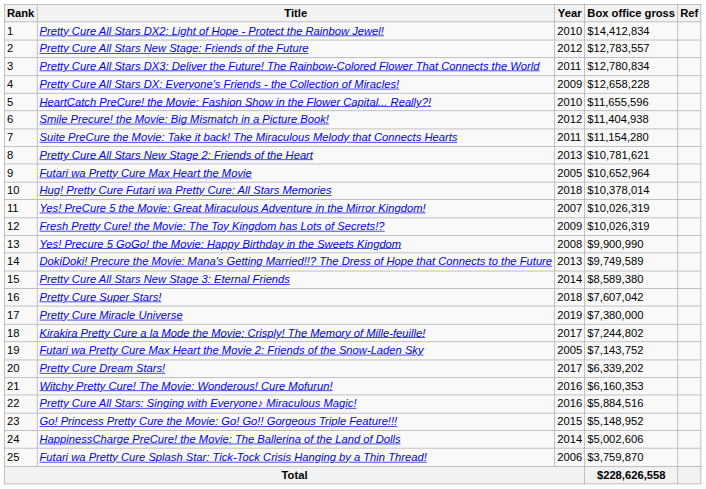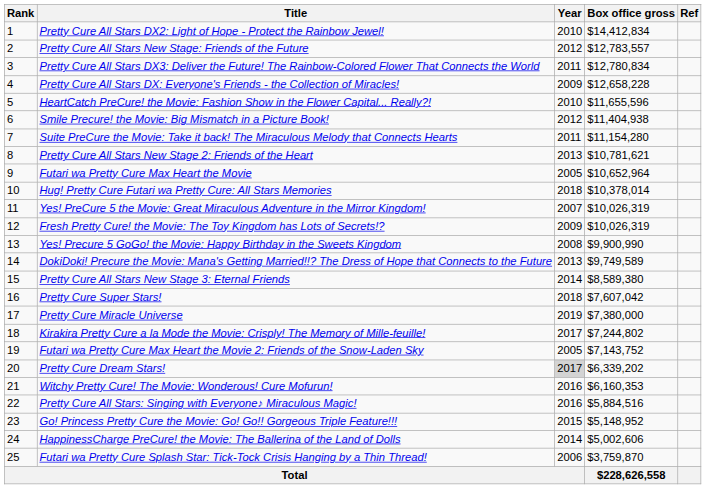(570, 368) no background -> (570, 368) lightgrey background
